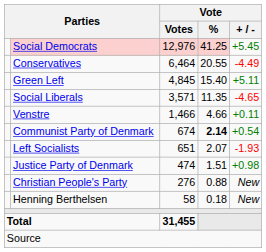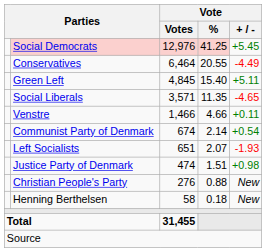(217, 132) bold -> (217, 132) normal
